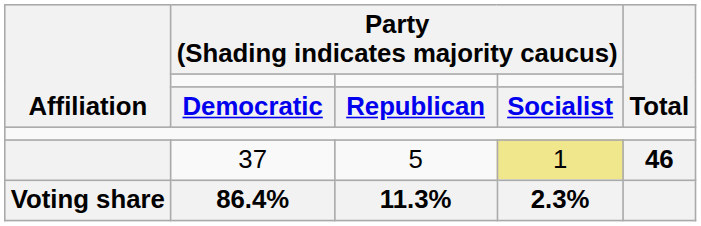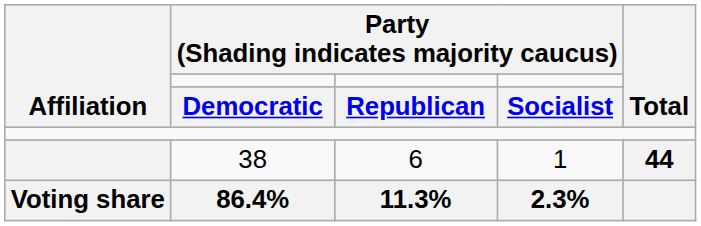(253, 159) 37 -> (253, 159) 38
(416, 159) 5 -> (416, 159) 6
(560, 159) khaki background -> (560, 159) no background
(659, 159) 46 -> (659, 159) 44
